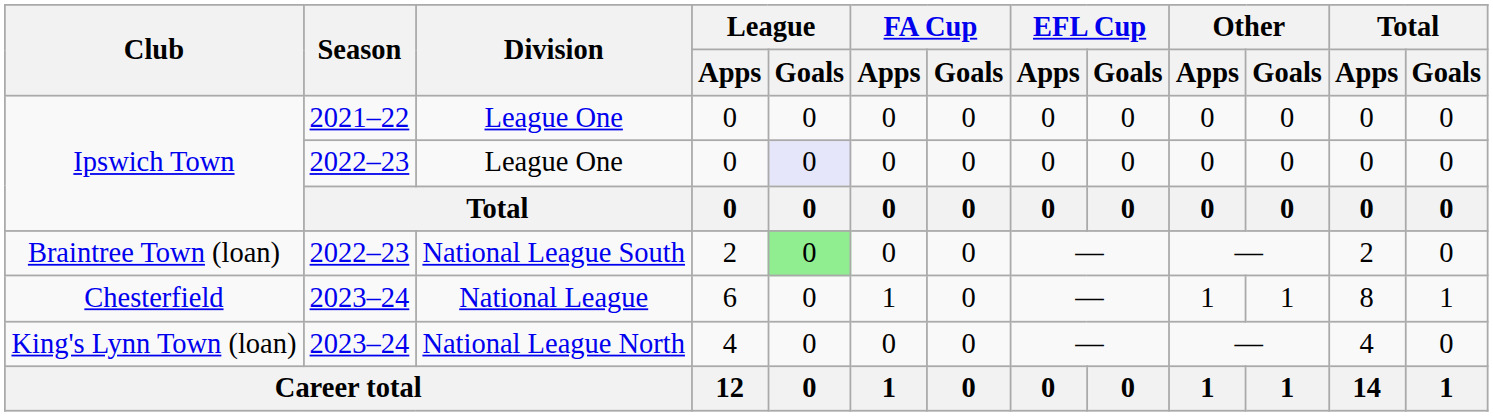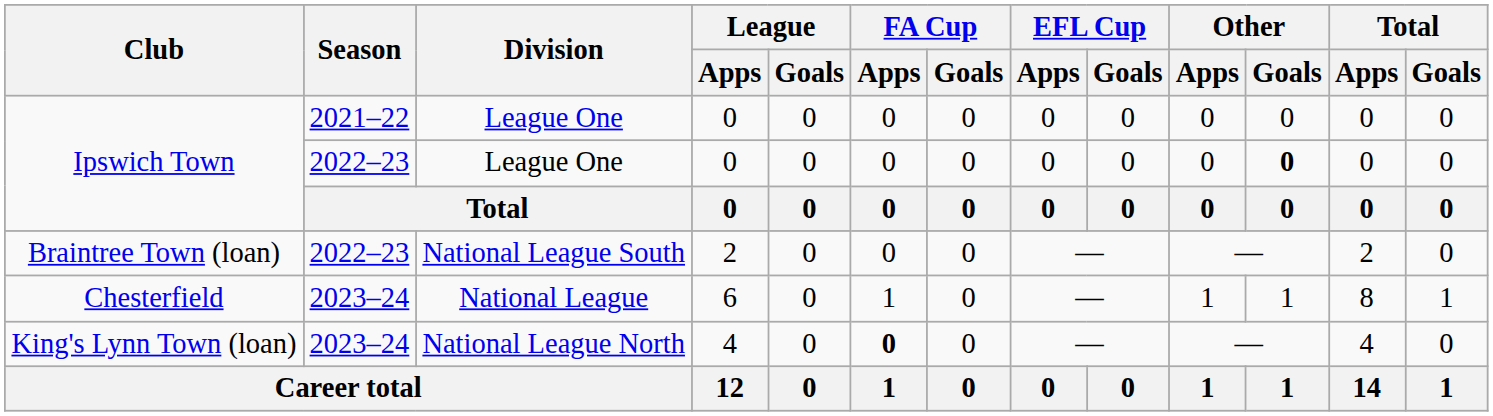(809, 162) lavender background -> (809, 162) no background
(1287, 162) normal -> (1287, 162) bold
(809, 252) lightgreen background -> (809, 252) no background
(889, 343) normal -> (889, 343) bold
